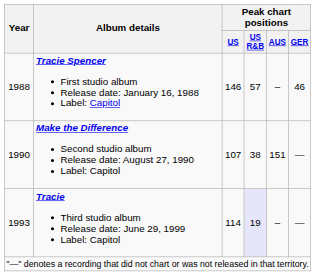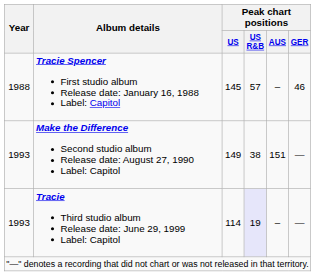(233, 87) 146 -> (233, 87) 145
(19, 155) 1990 -> (19, 155) 1993
(233, 155) 107 -> (233, 155) 149
